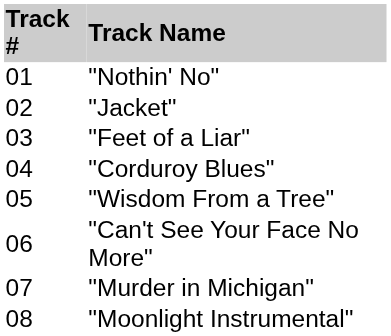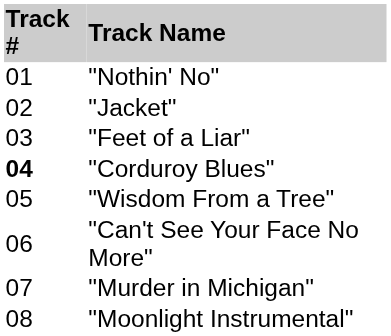(19, 168) normal -> (19, 168) bold
